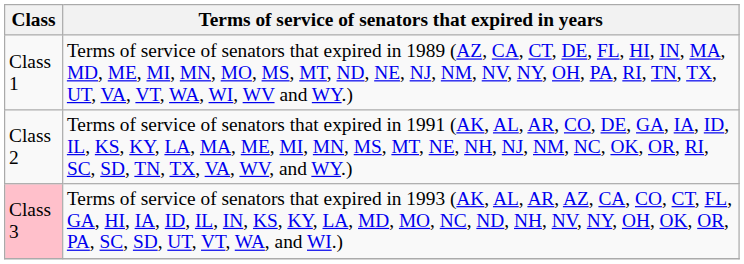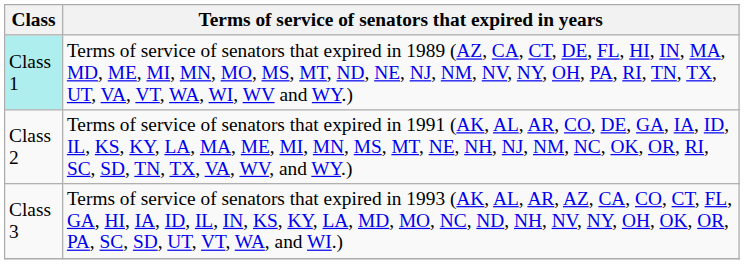(30, 72) no background -> (30, 72) paleturquoise background
(30, 220) pink background -> (30, 220) no background
